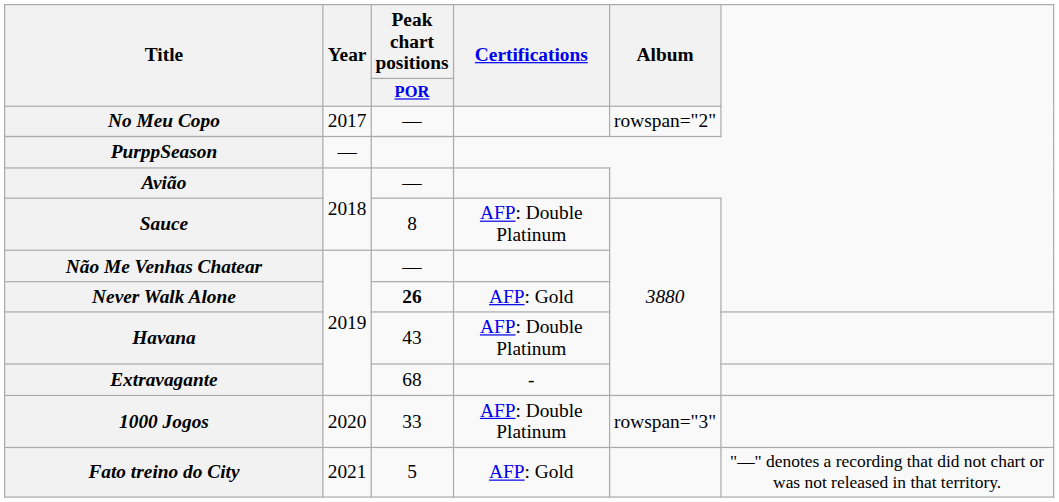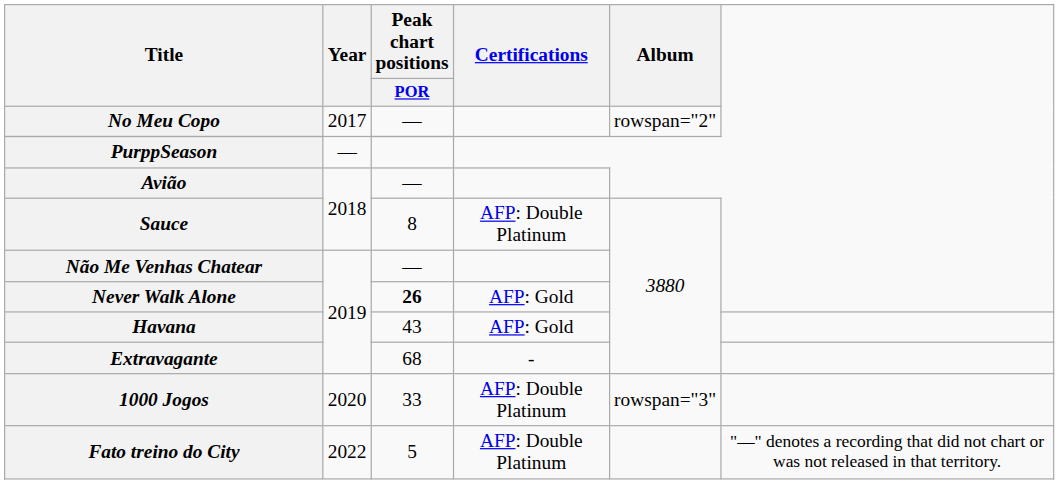(531, 338) AFP: Double Platinum -> (531, 327) AFP: Gold
(347, 472) 2021 -> (347, 452) 2022
(531, 472) AFP: Gold -> (531, 452) AFP: Double Platinum
